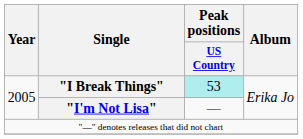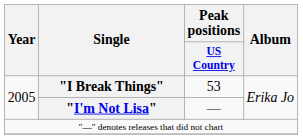(214, 86) paleturquoise background -> (214, 86) no background
